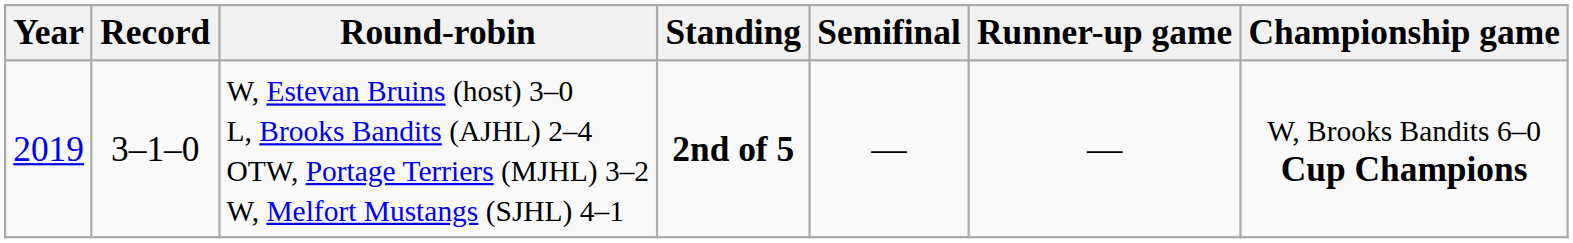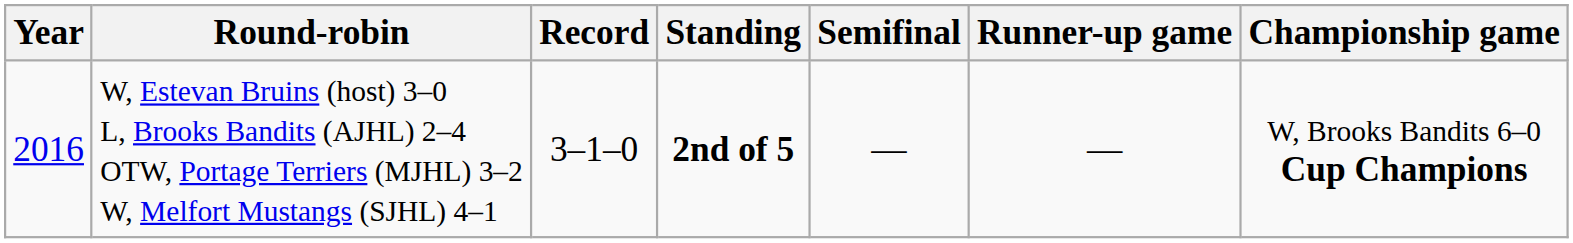columns swapped: (438, 32) <-> (155, 32)
(49, 148) 2019 -> (49, 148) 2016
